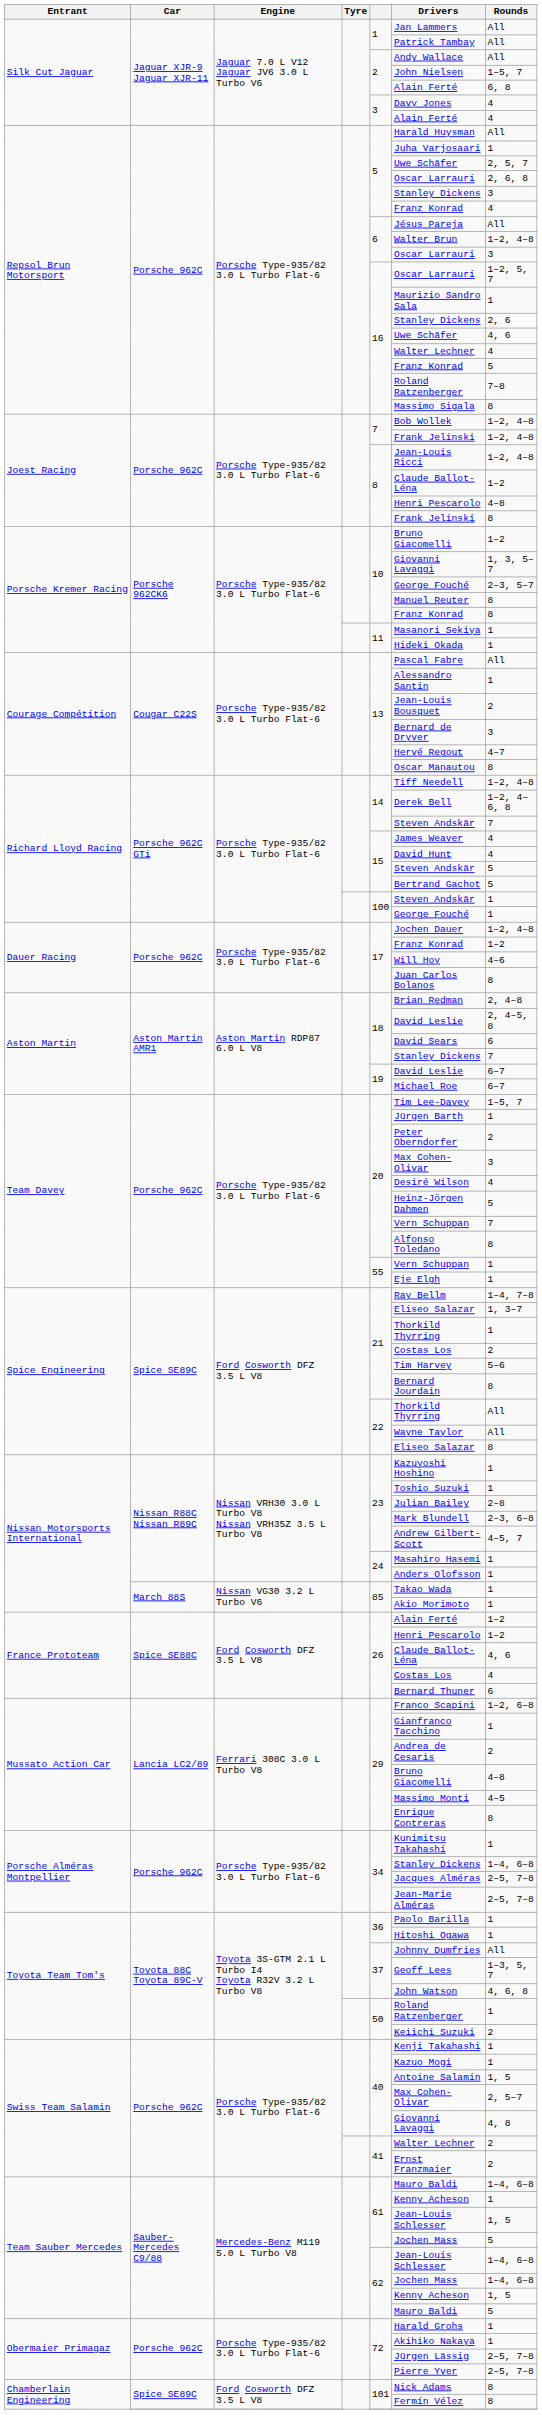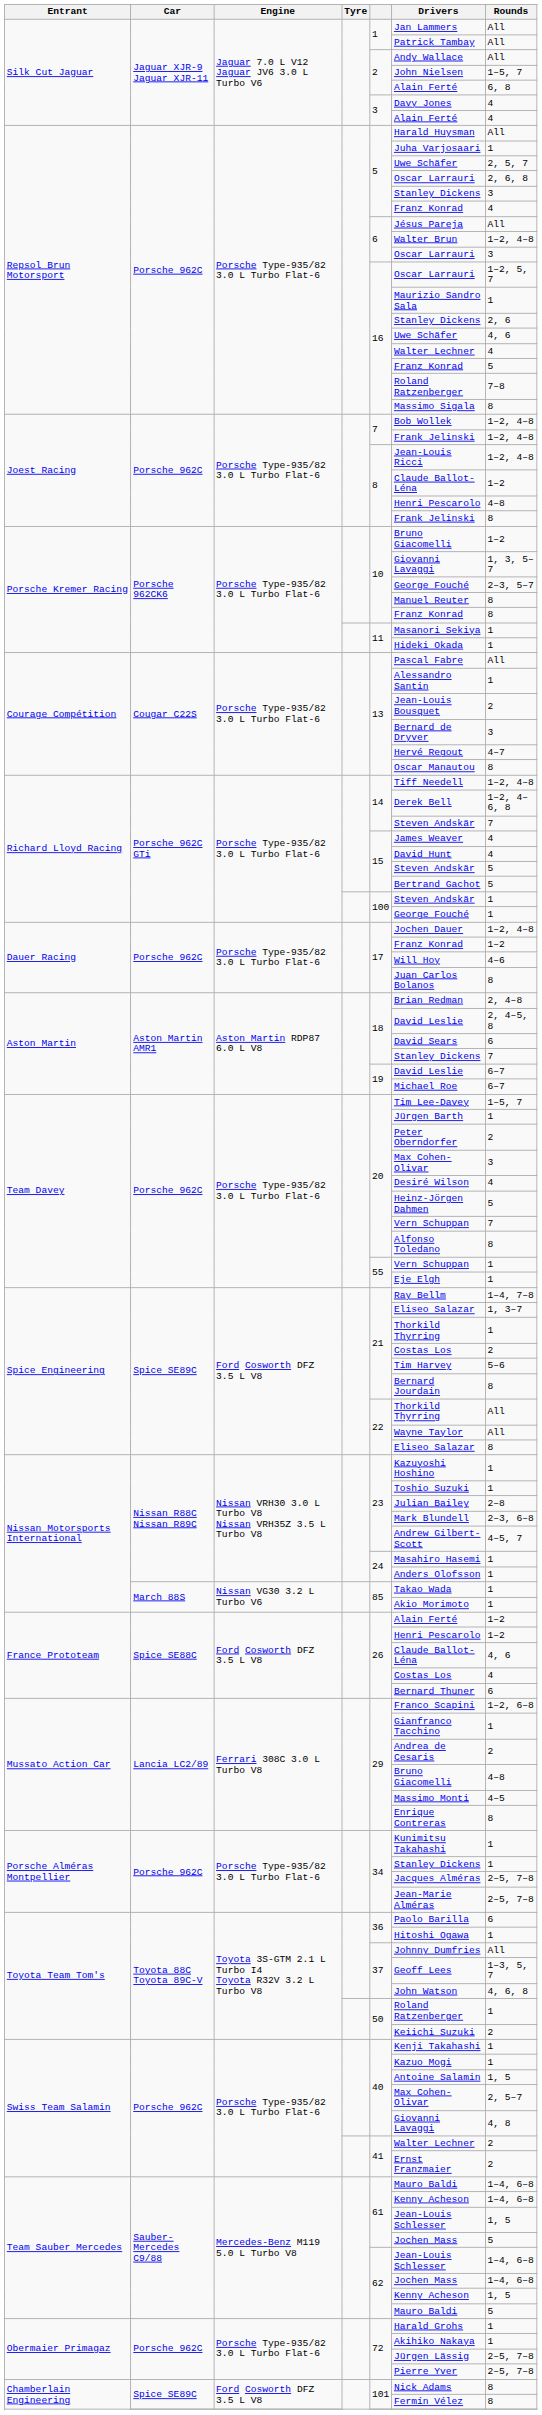(511, 1864) 1–4, 6–8 -> (490, 1864) 1
(490, 1920) 1 -> (490, 1920) 6
(490, 2199) 1 -> (511, 2199) 1–4, 6–8
